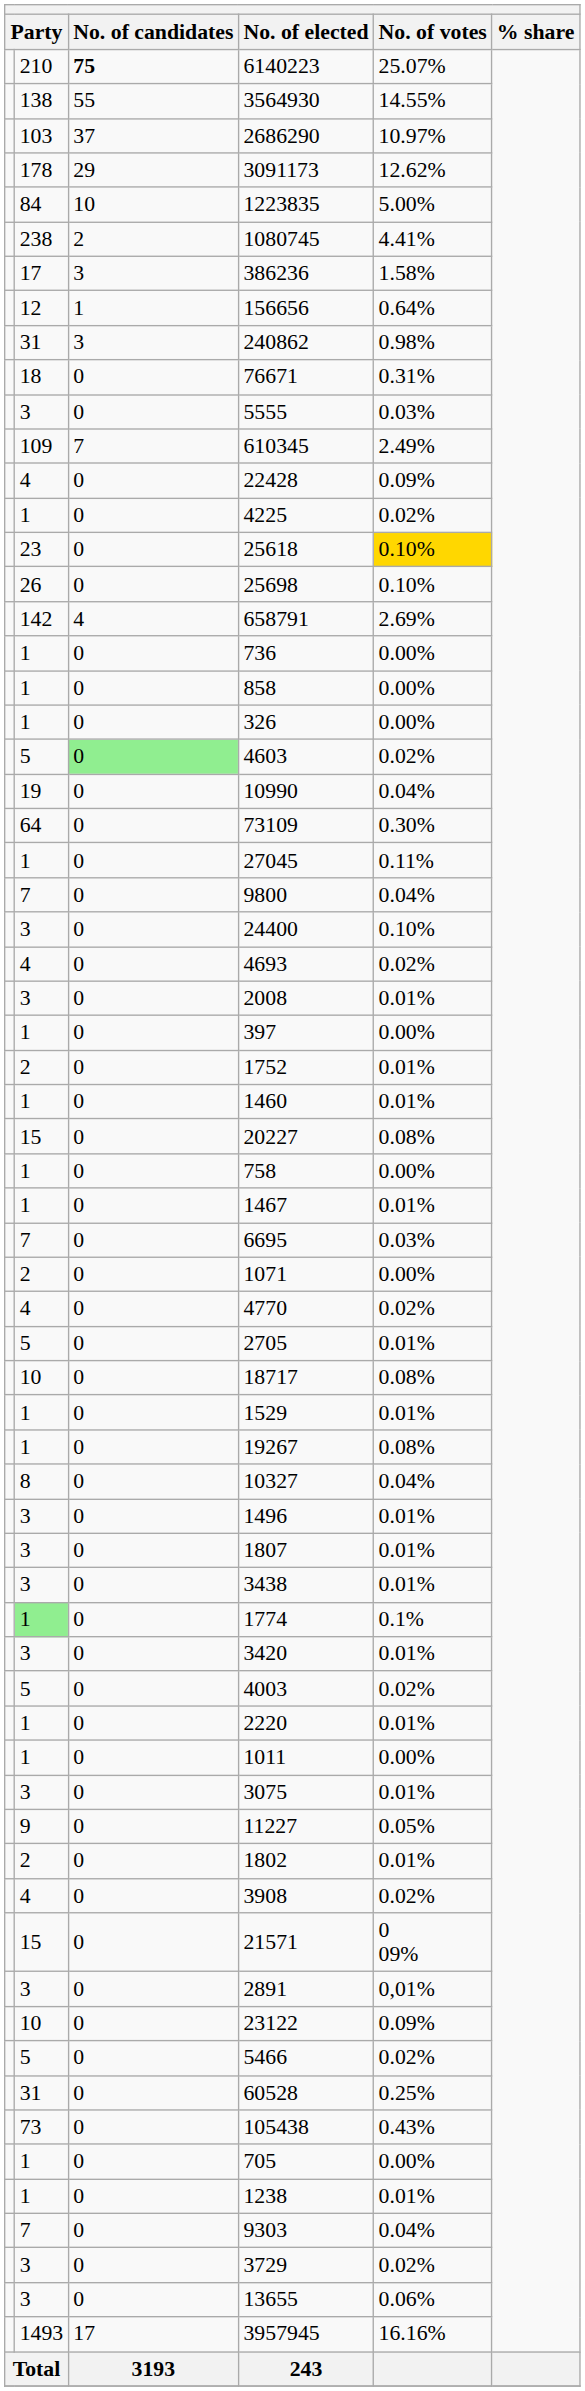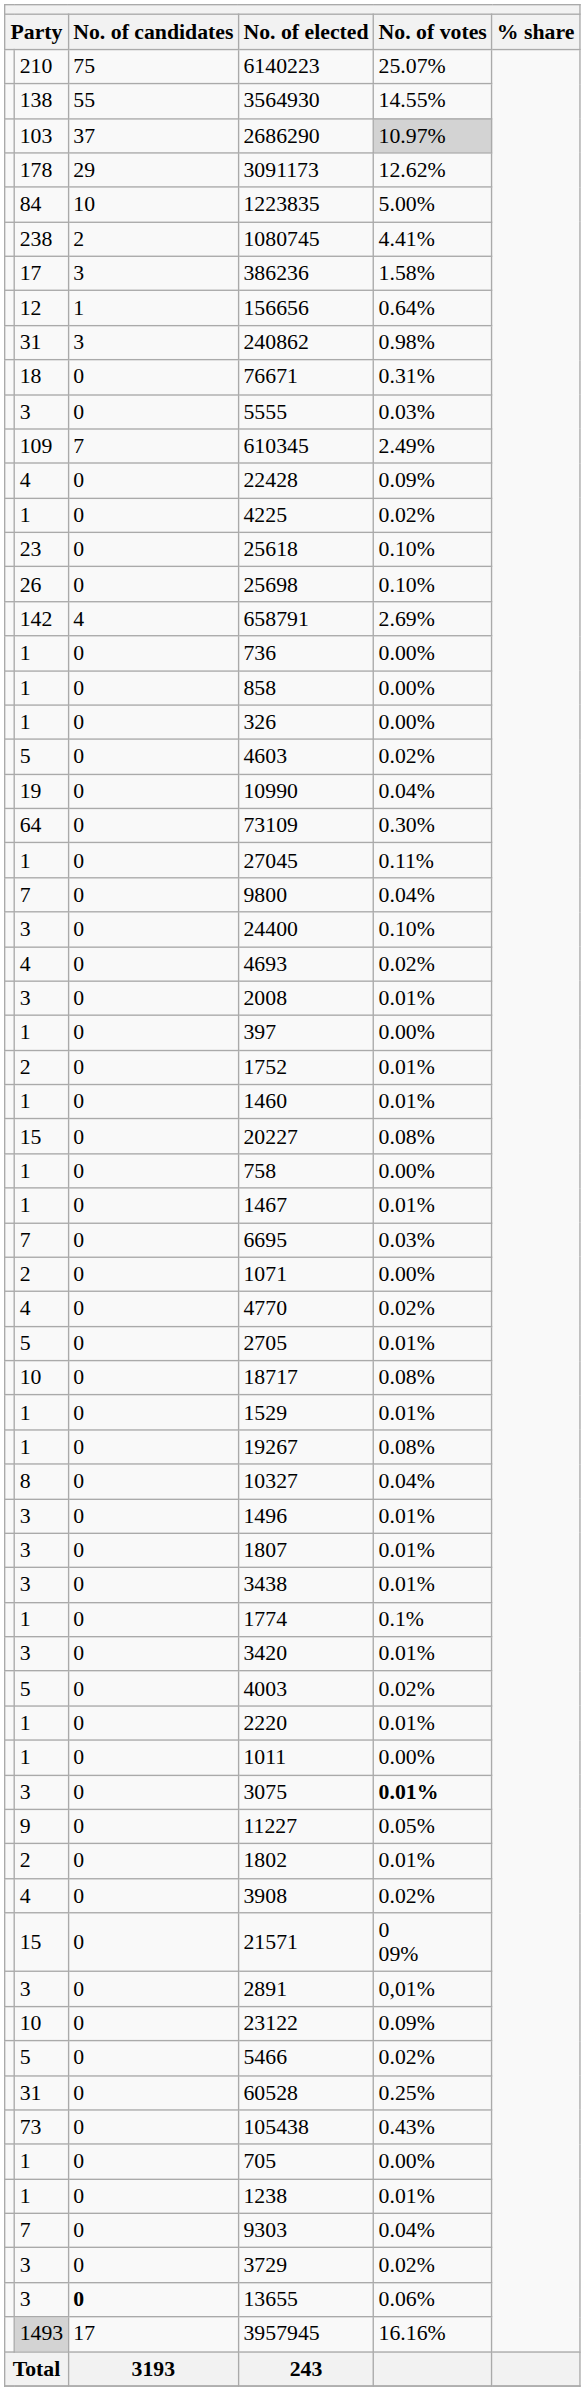(84, 66) bold -> (84, 66) normal
(412, 135) no background -> (412, 135) lightgrey background
(407, 549) gold background -> (407, 549) no background
(79, 756) lightgreen background -> (79, 756) no background
(25, 1619) lightgreen background -> (25, 1619) no background
(407, 1791) normal -> (409, 1791) bold
(79, 2299) normal -> (79, 2299) bold
(41, 2333) no background -> (41, 2333) lightgrey background
